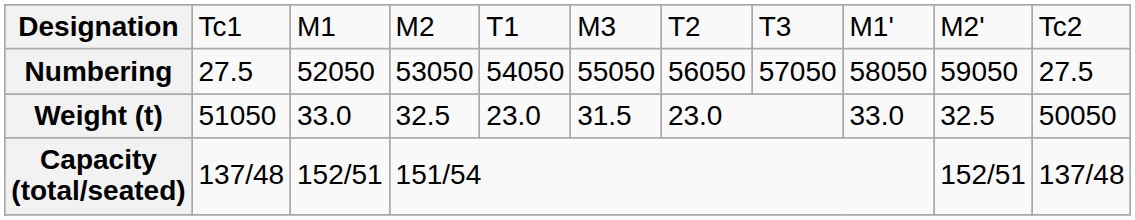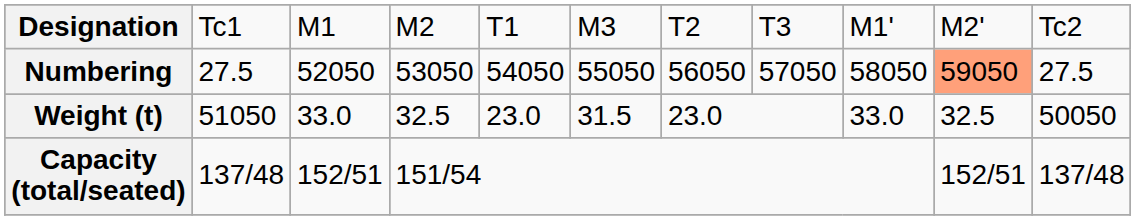(979, 71) no background -> (979, 71) lightsalmon background
